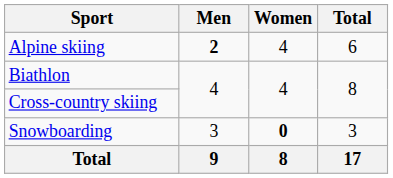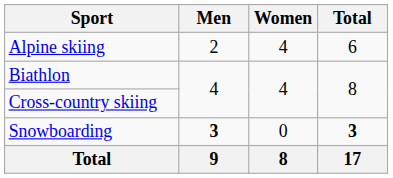(214, 46) bold -> (214, 46) normal
(214, 131) normal -> (214, 131) bold
(283, 131) bold -> (283, 131) normal
(352, 131) normal -> (352, 131) bold
